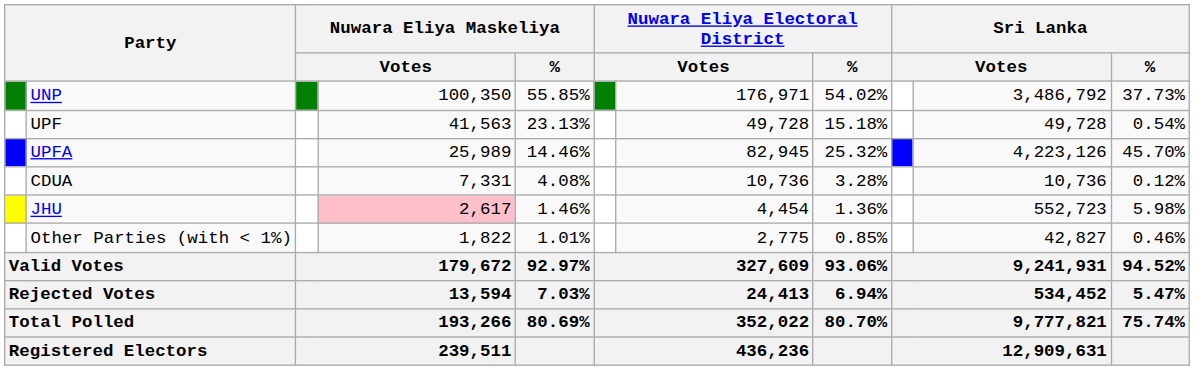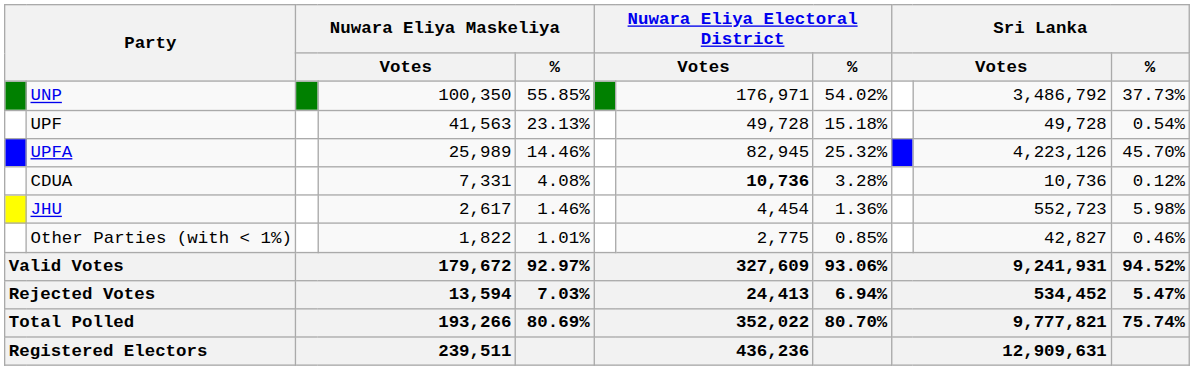(778, 181) normal -> (778, 181) bold
(485, 209) pink background -> (485, 209) no background
